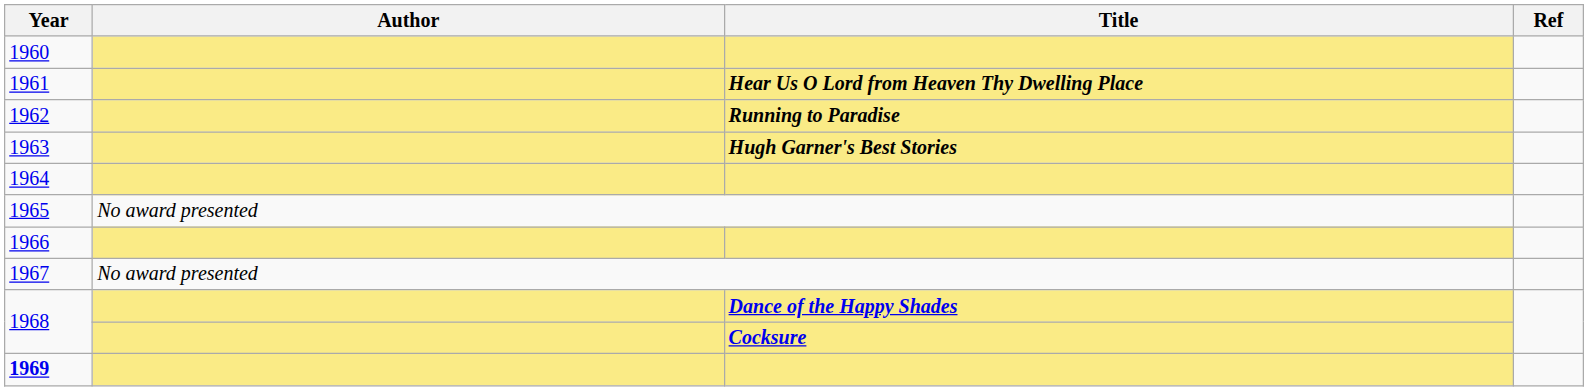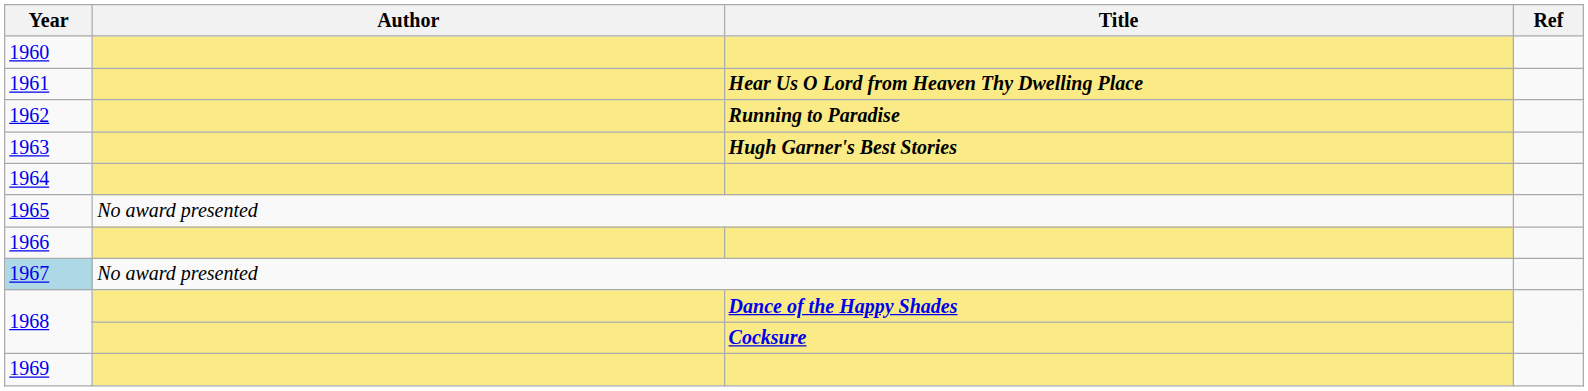(29, 274) no background -> (29, 274) lightblue background
(29, 369) bold -> (29, 369) normal
